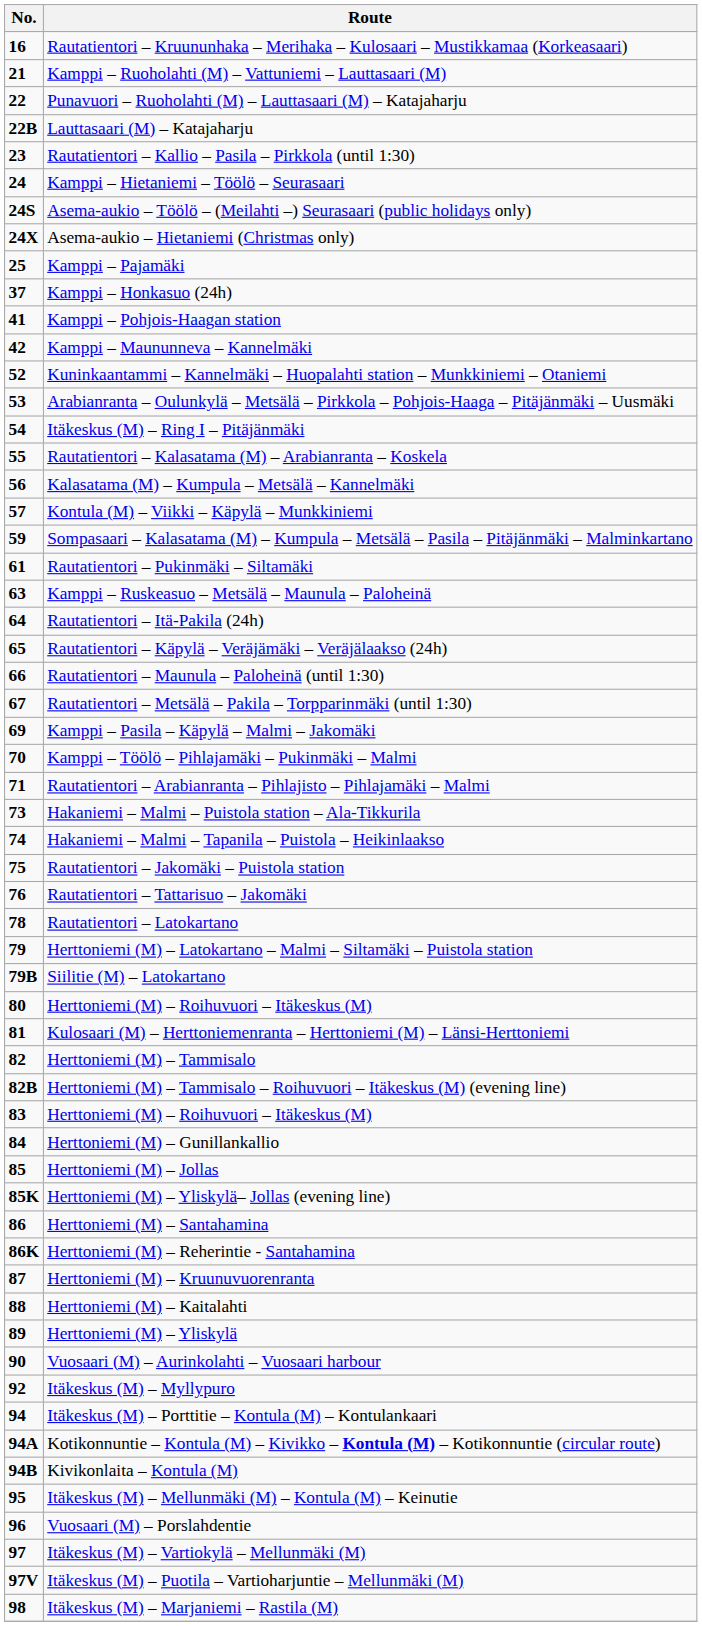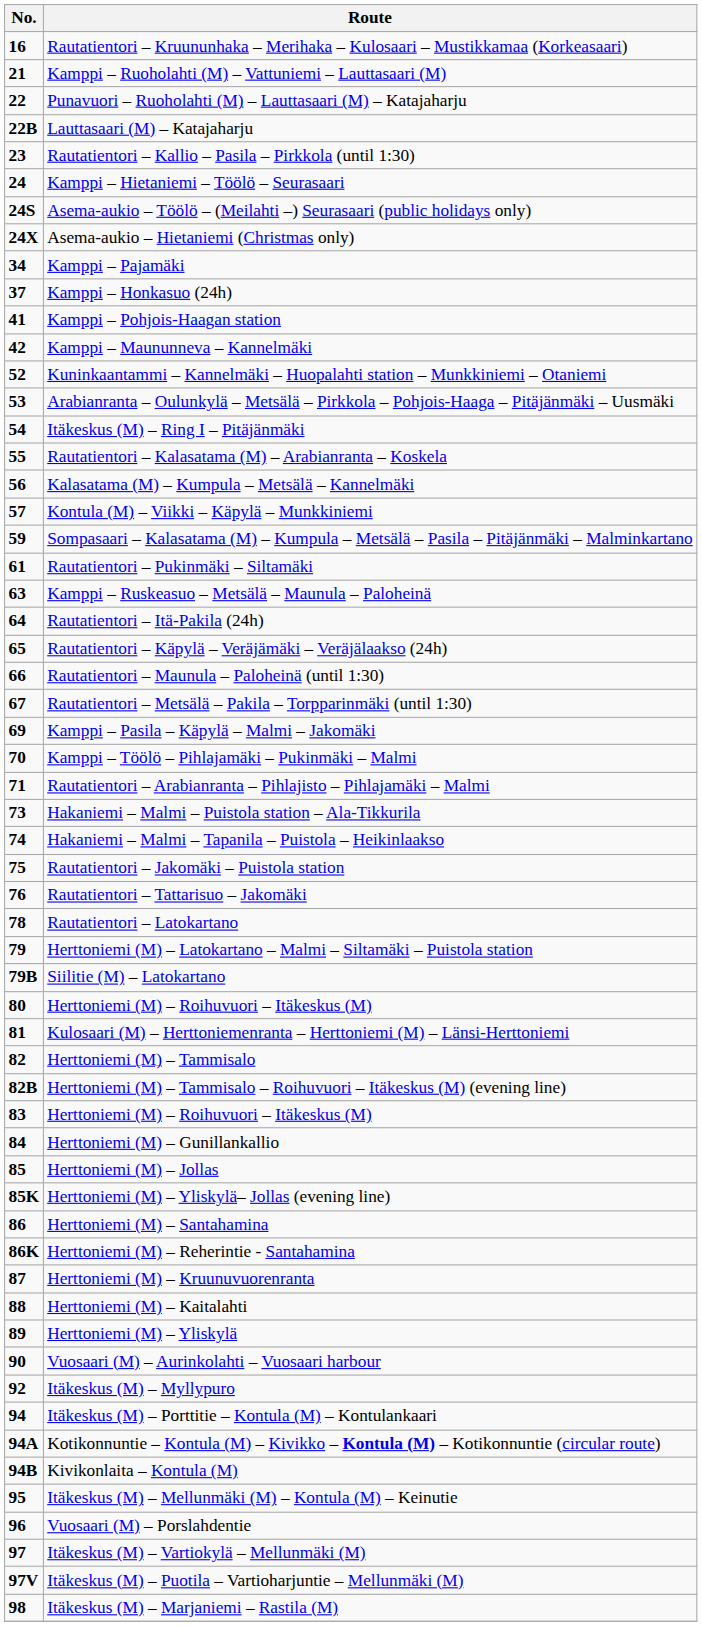(17, 264) 25 -> (17, 264) 34
